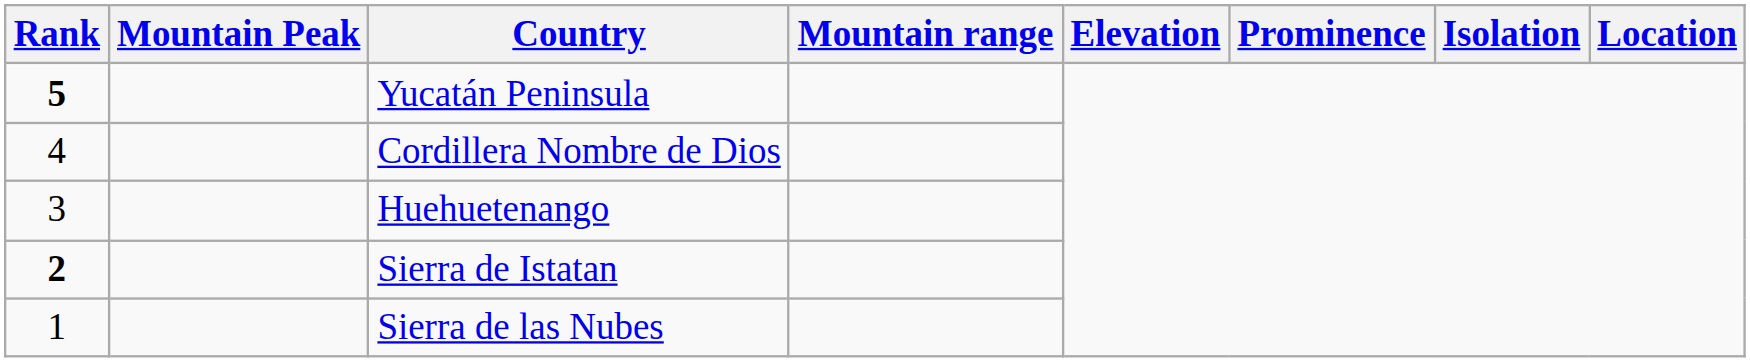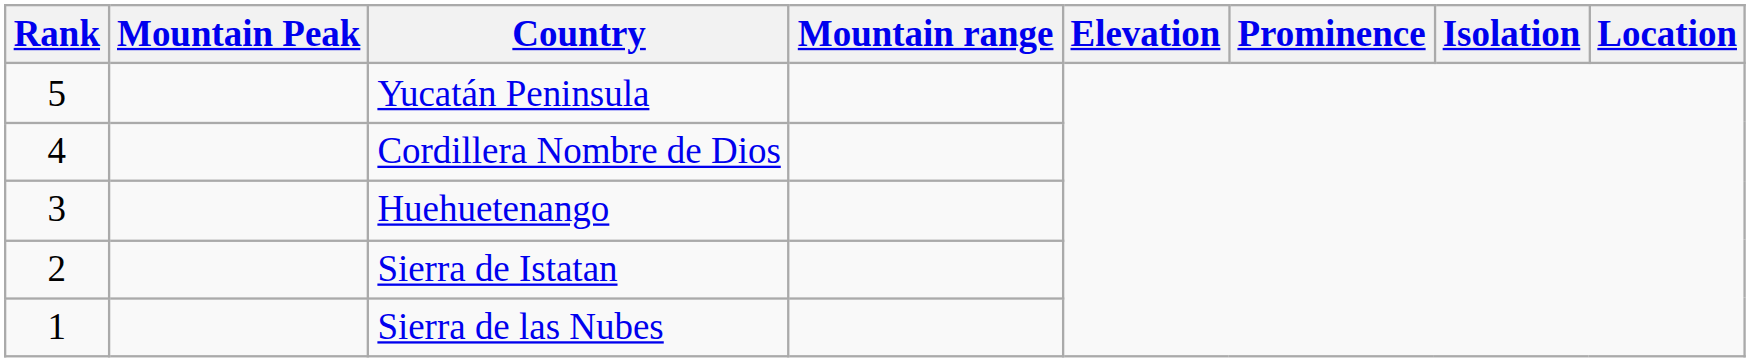(57, 92) bold -> (57, 92) normal
(57, 268) bold -> (57, 268) normal
